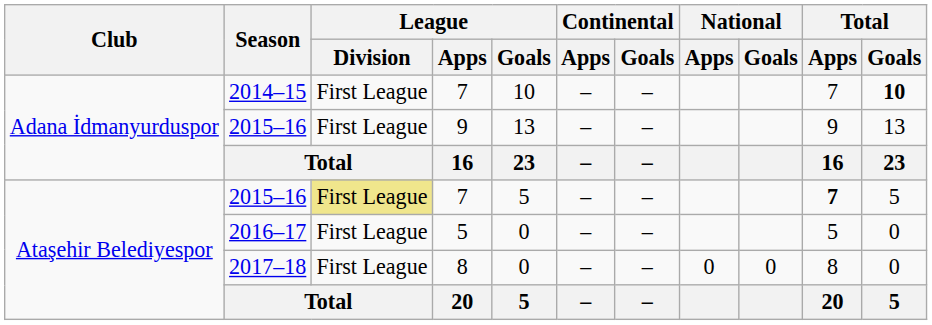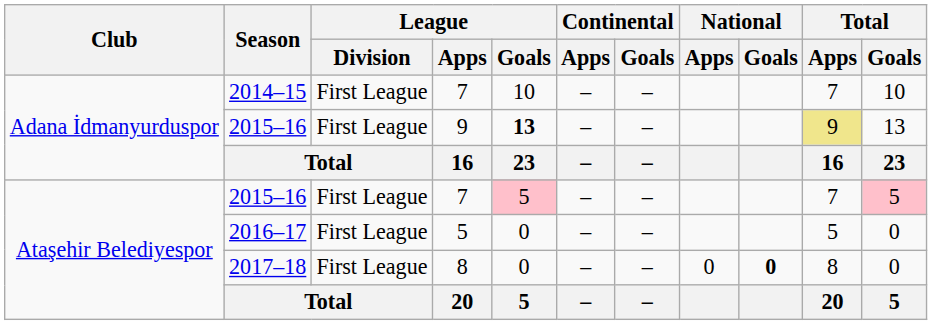(894, 92) bold -> (894, 92) normal
(524, 127) normal -> (524, 127) bold
(833, 127) no background -> (833, 127) khaki background
(372, 197) khaki background -> (372, 197) no background
(524, 197) no background -> (524, 197) pink background
(833, 197) bold -> (833, 197) normal
(894, 197) no background -> (894, 197) pink background
(771, 267) normal -> (771, 267) bold
